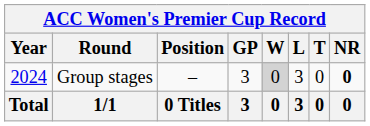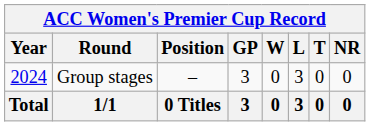(275, 76) lightgrey background -> (275, 76) no background
(347, 76) bold -> (347, 76) normal
